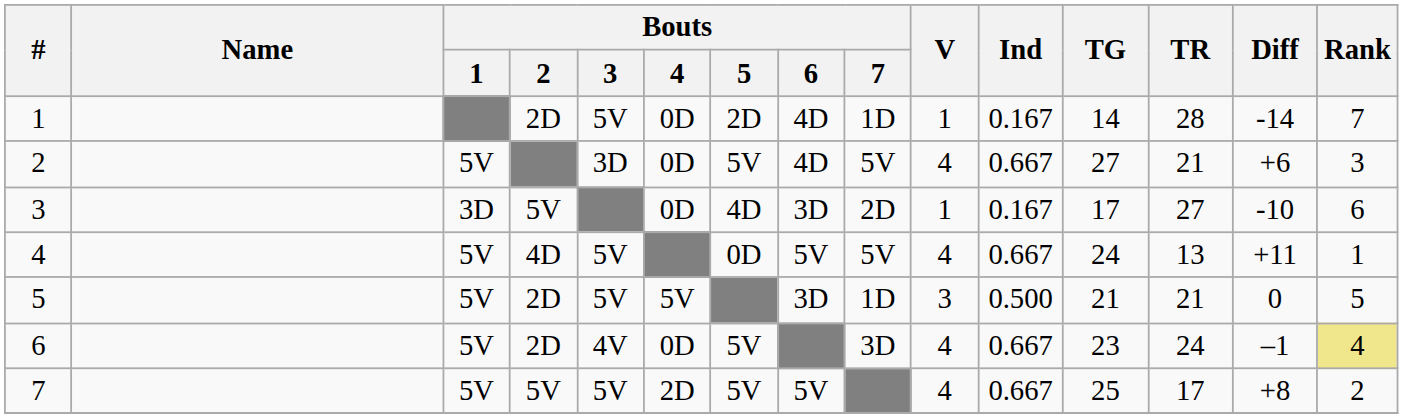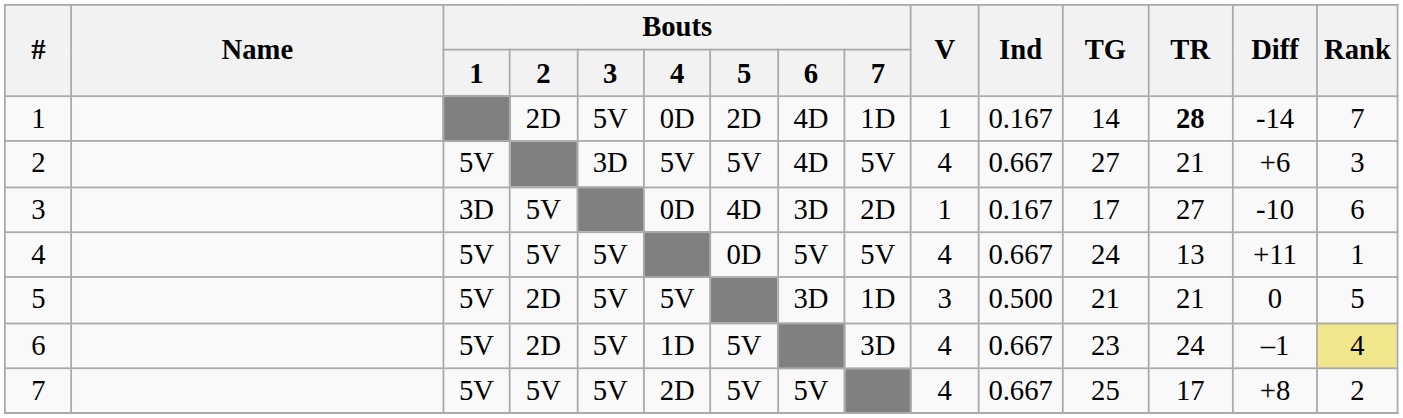(1190, 118) normal -> (1190, 118) bold
(677, 163) 0D -> (677, 163) 5V
(543, 254) 4D -> (543, 254) 5V
(610, 345) 4V -> (610, 345) 5V
(677, 345) 0D -> (677, 345) 1D
